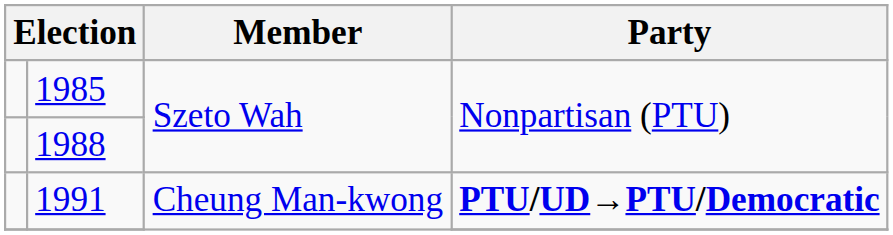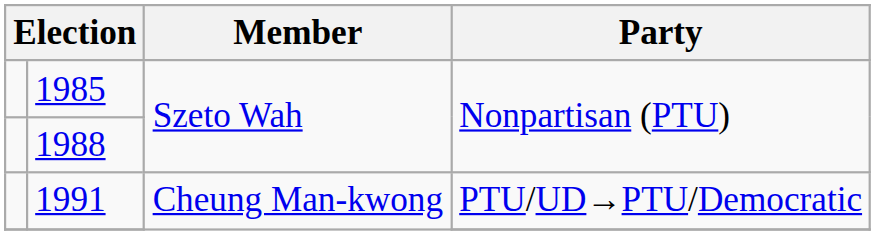(669, 199) bold -> (661, 199) normal
